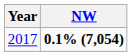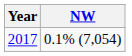(84, 39) bold -> (83, 39) normal
